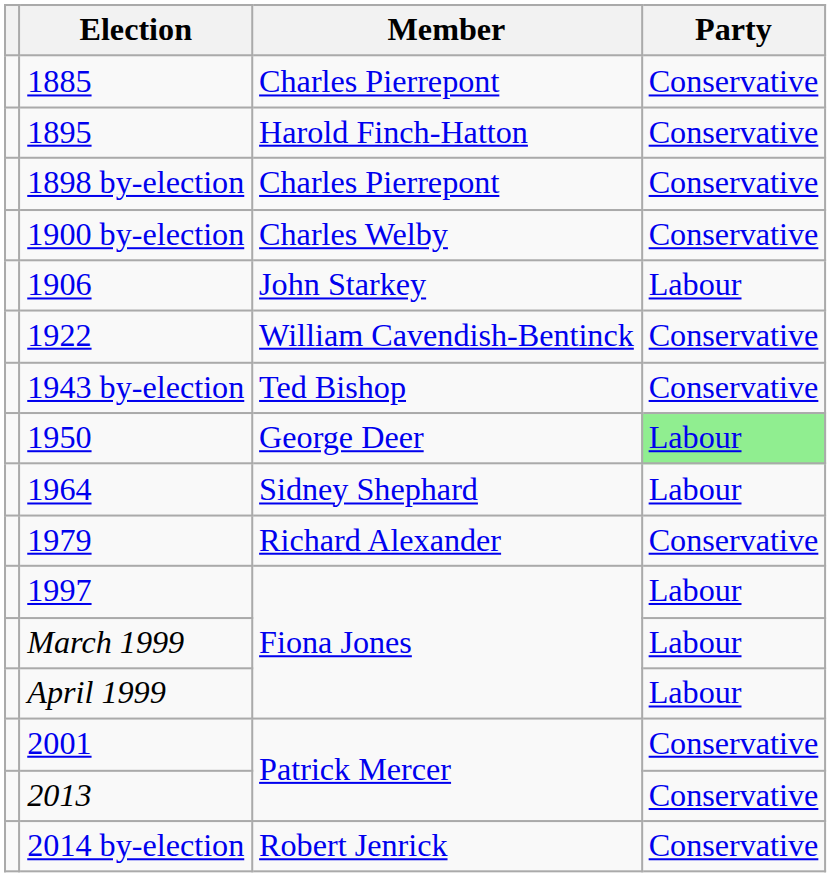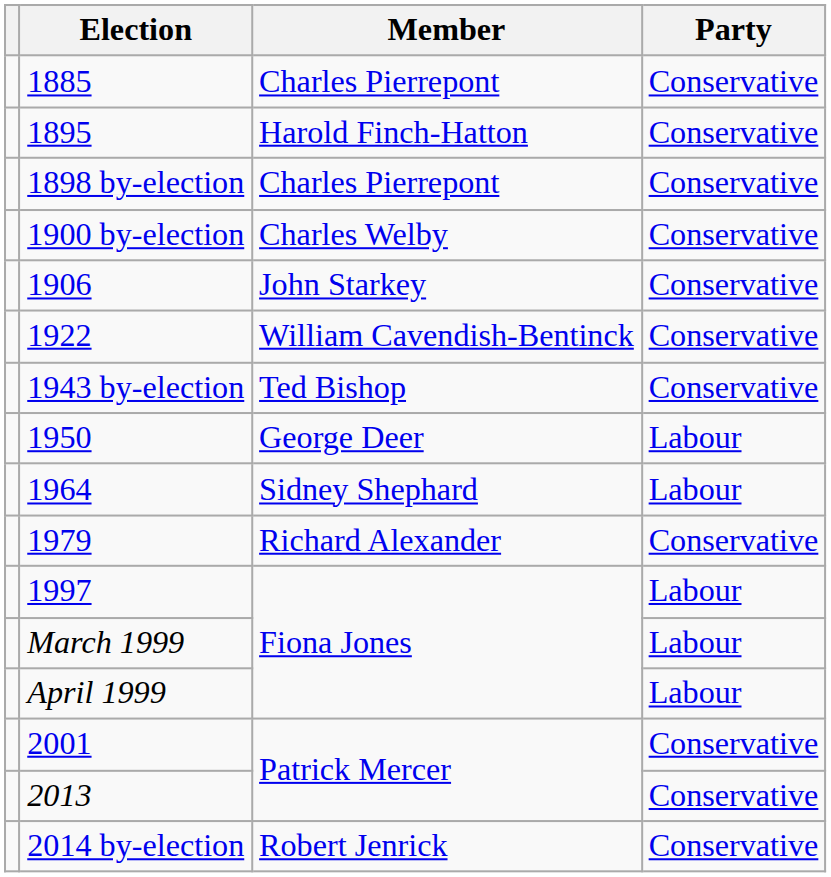(695, 285) Labour -> (733, 285) Conservative
(695, 438) lightgreen background -> (695, 438) no background
